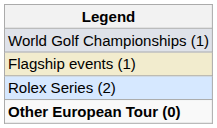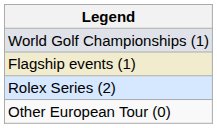(94, 112) bold -> (89, 112) normal
